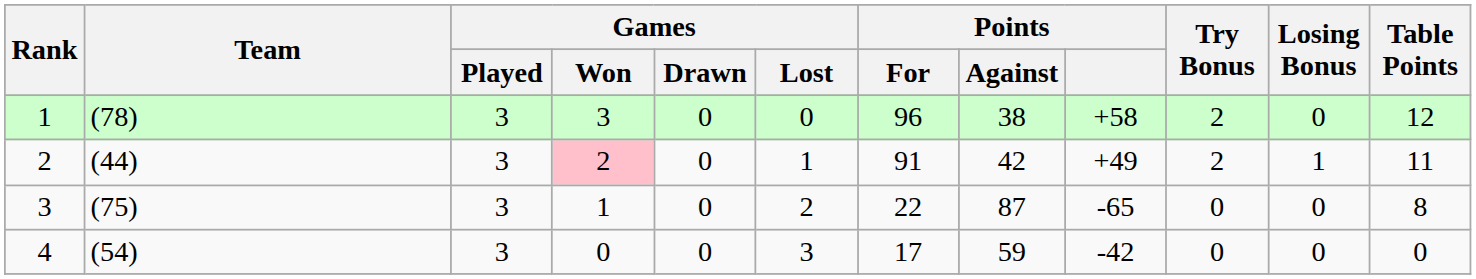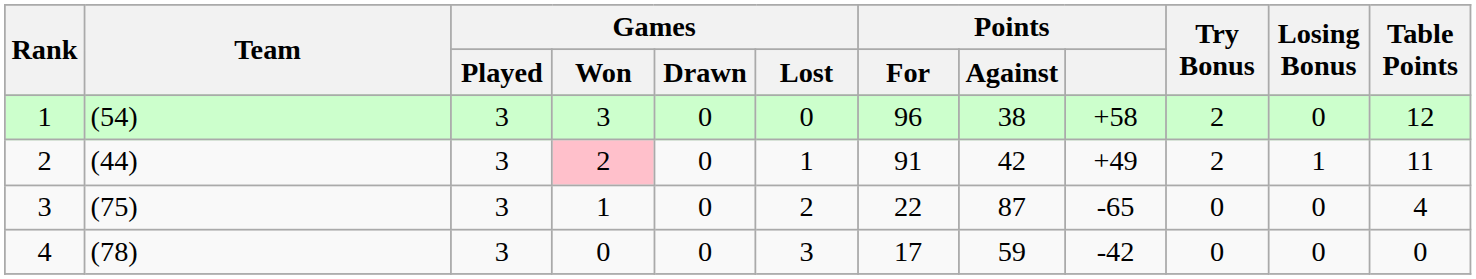(114, 116) (78) -> (114, 116) (54)
(1420, 206) 8 -> (1420, 206) 4
(114, 251) (54) -> (114, 251) (78)
